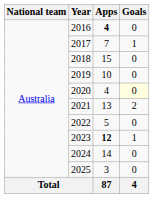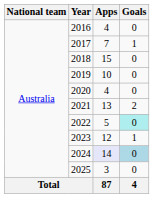(106, 28) bold -> (106, 28) normal
(134, 91) lightyellow background -> (134, 91) no background
(134, 122) no background -> (134, 122) paleturquoise background
(106, 138) bold -> (106, 138) normal
(106, 153) no background -> (106, 153) lavender background
(134, 153) no background -> (134, 153) lightblue background
